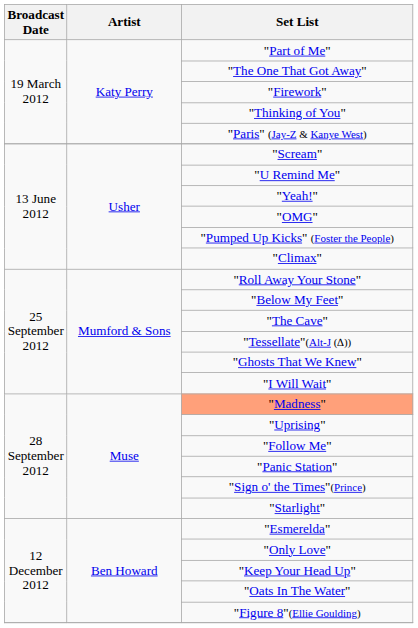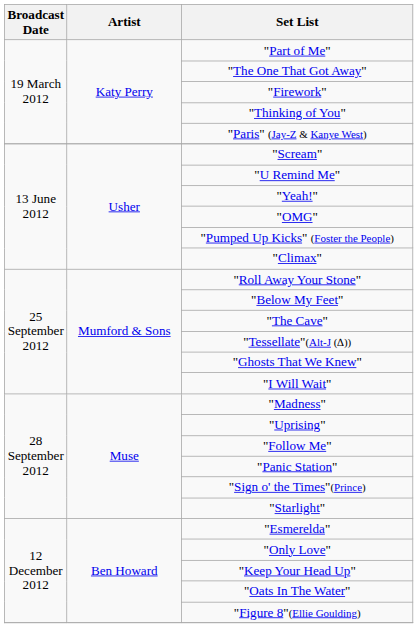(297, 404) lightsalmon background -> (297, 404) no background
